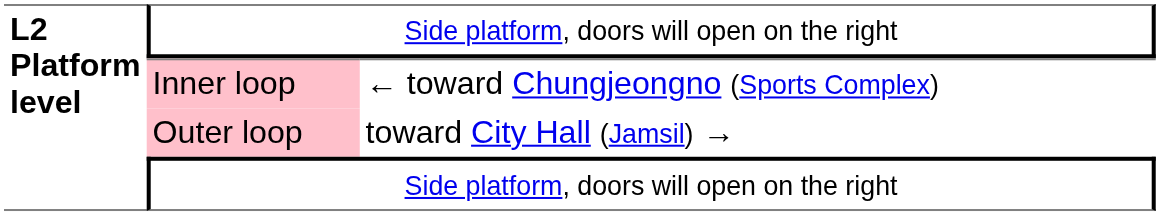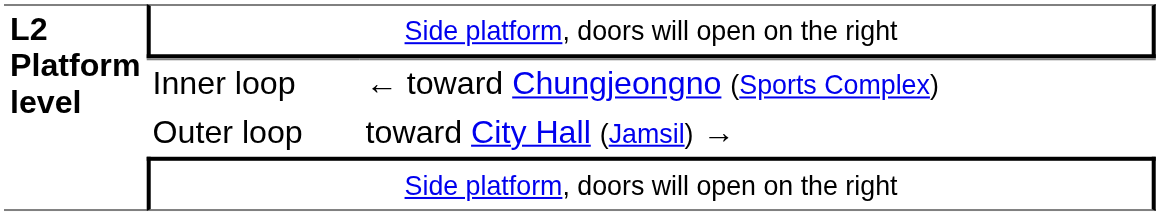(224, 83) pink background -> (224, 83) no background
(228, 132) pink background -> (228, 132) no background
